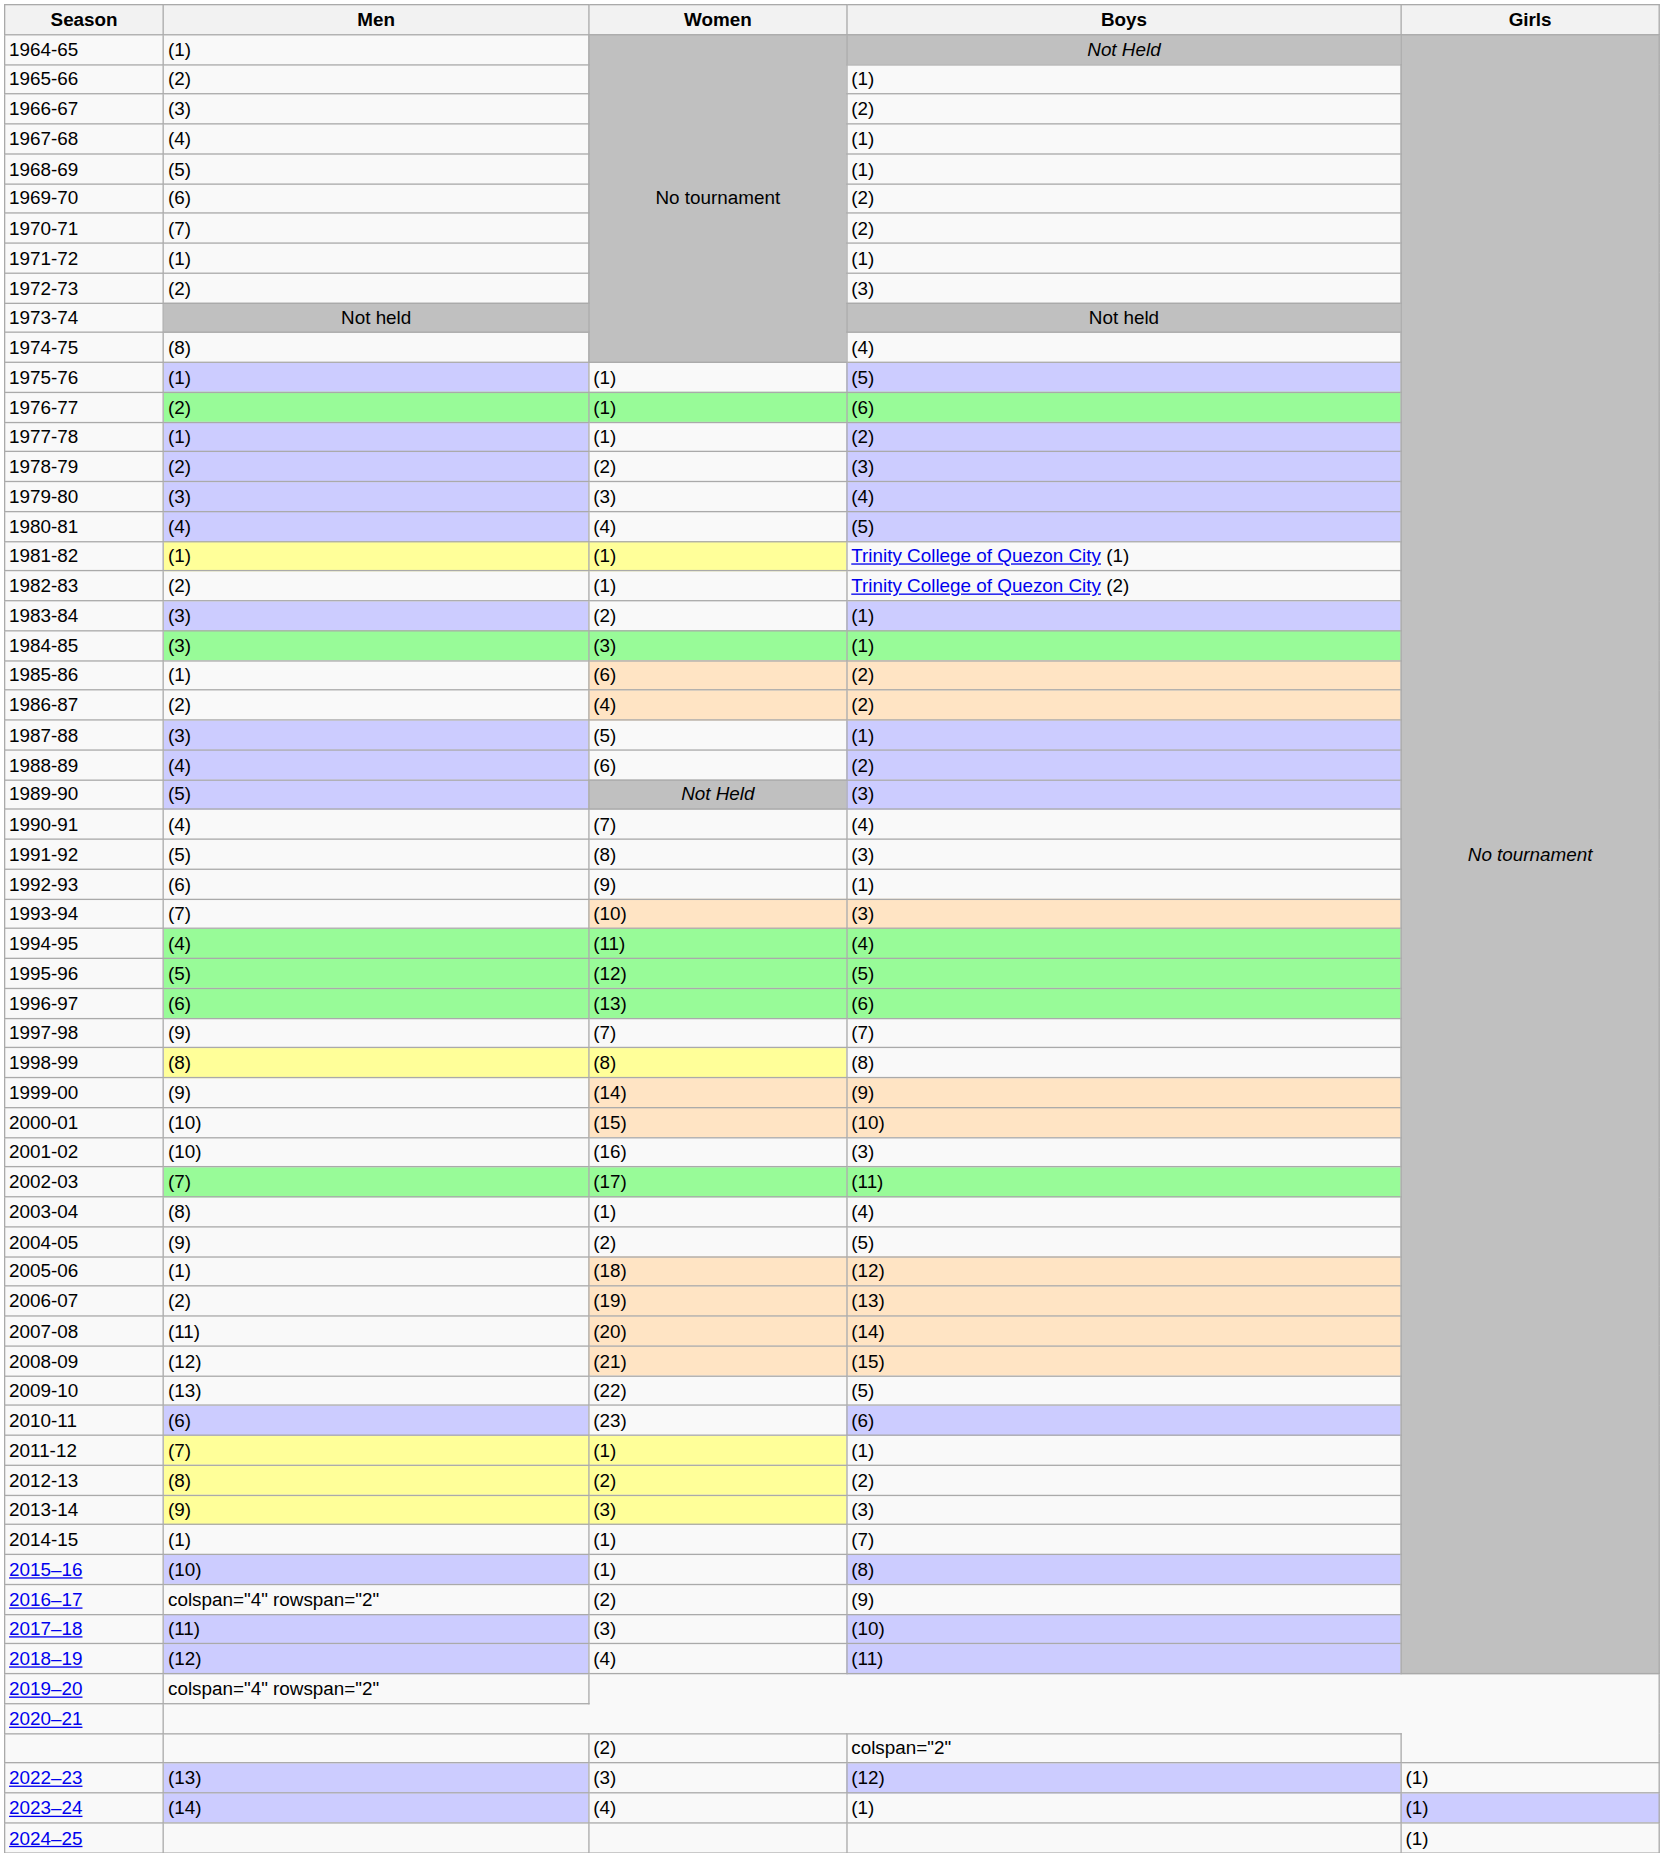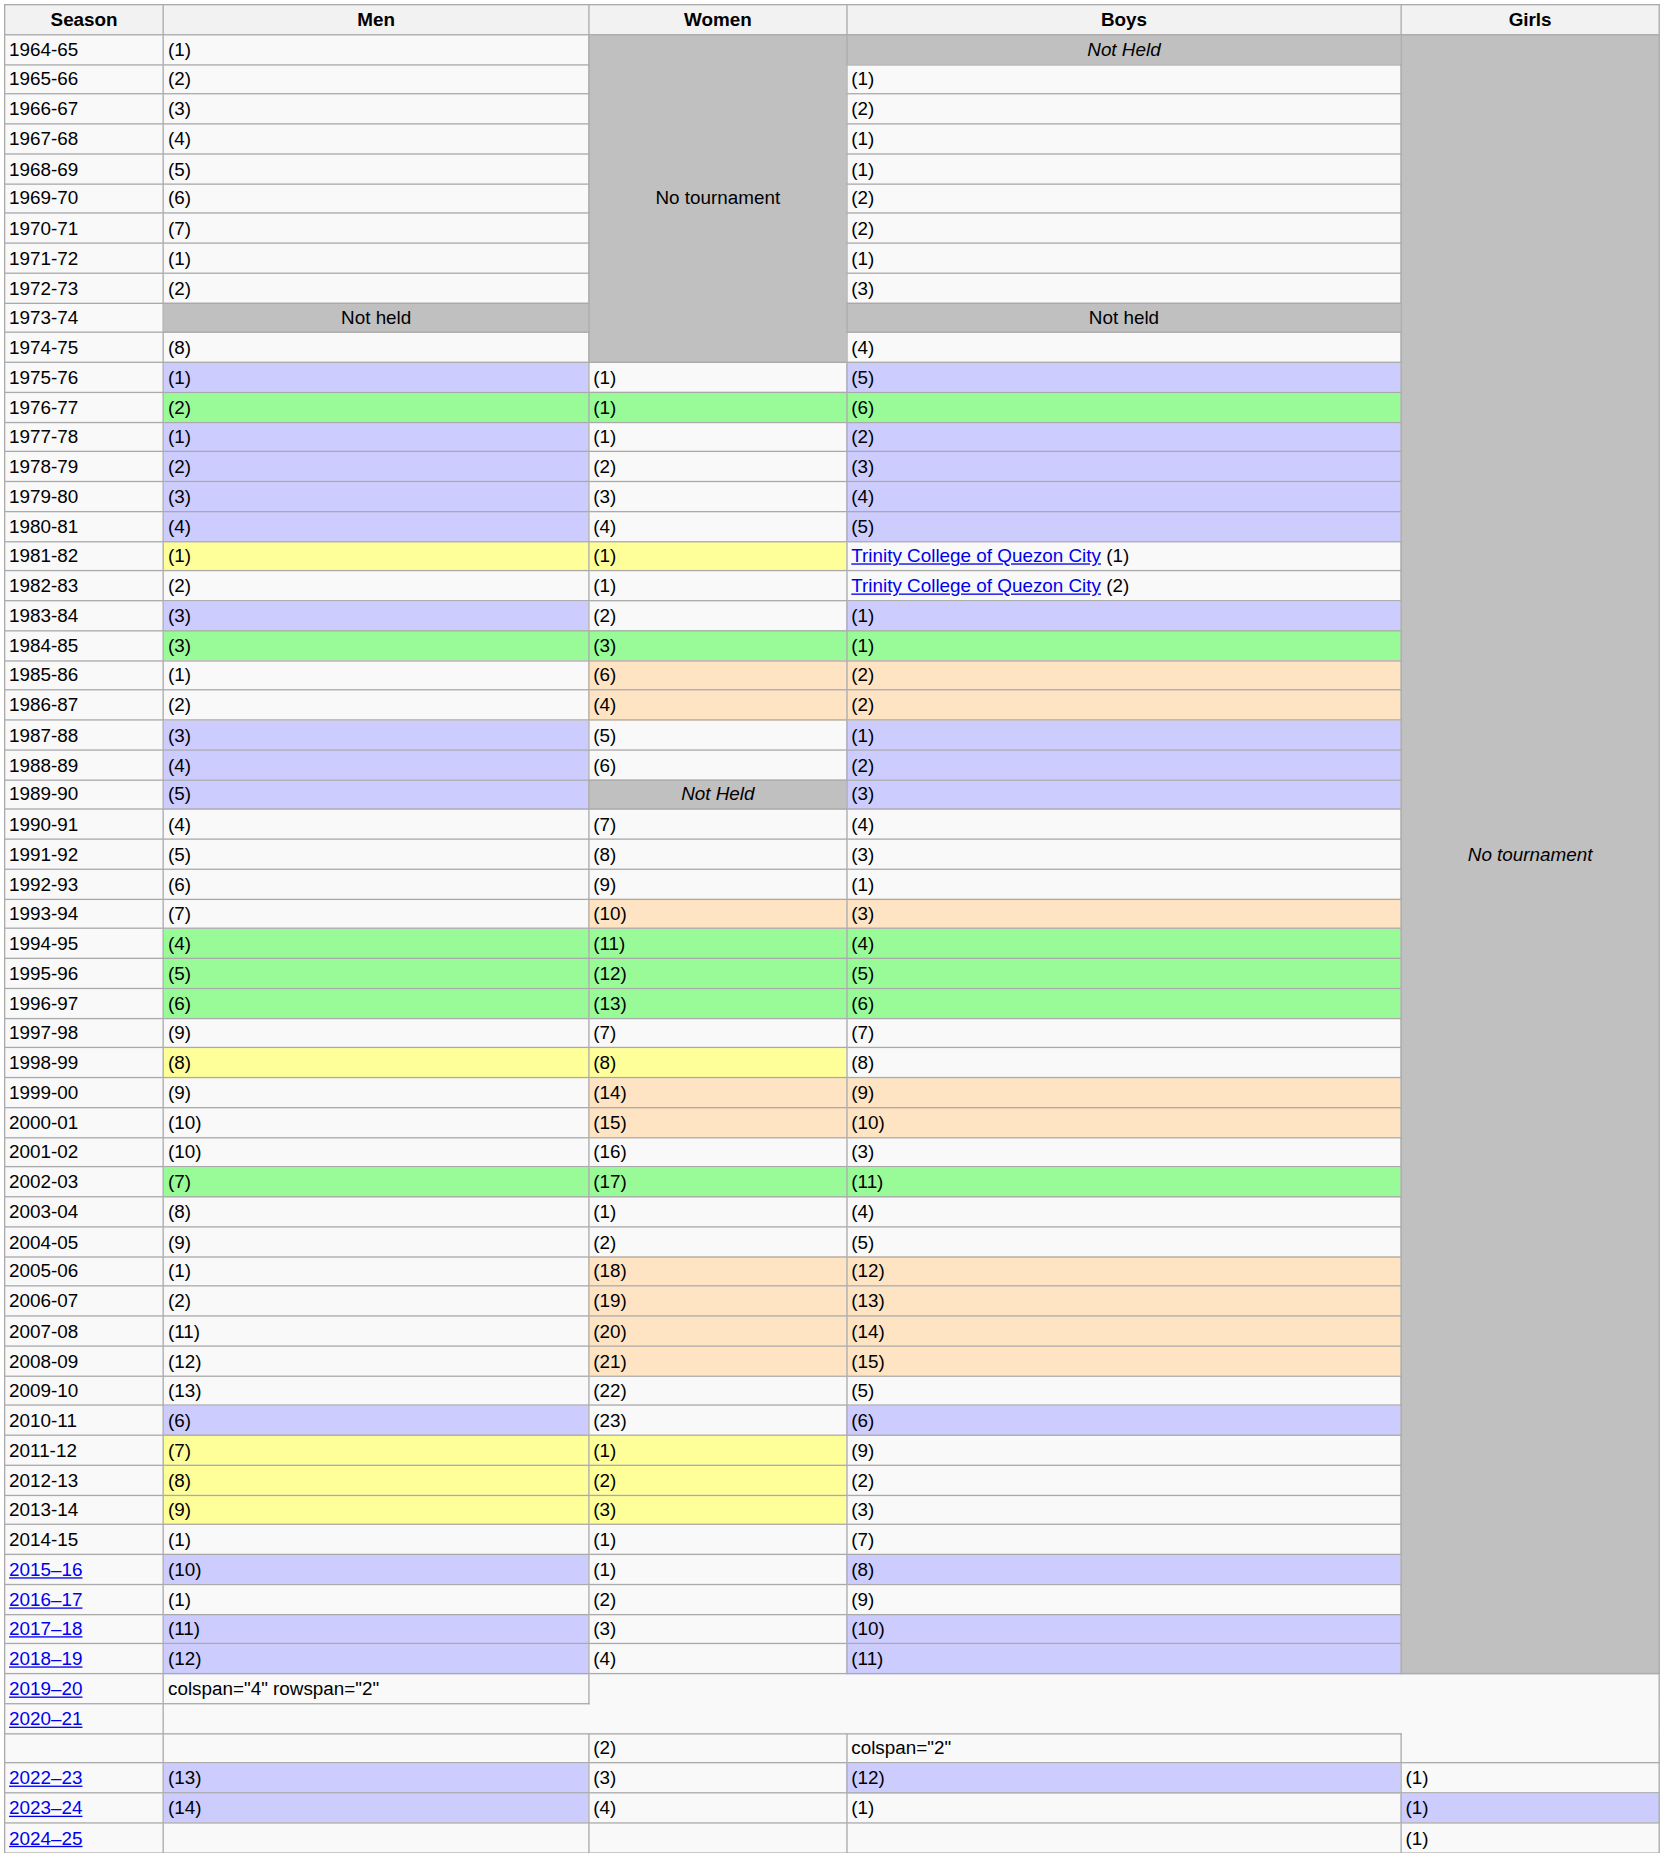(863, 1450) (1) -> (863, 1450) (9)
(274, 1599) colspan="4" rowspan="2" -> (179, 1599) (1)
